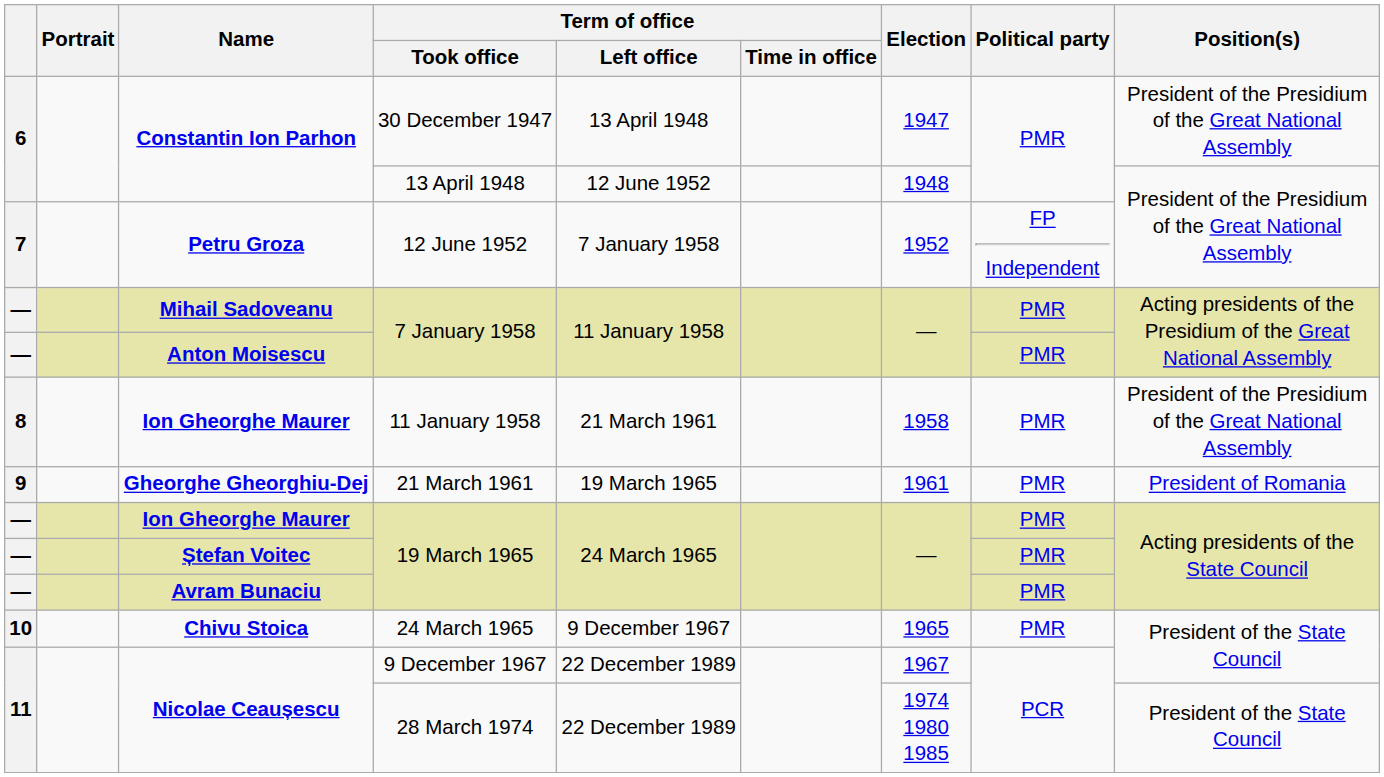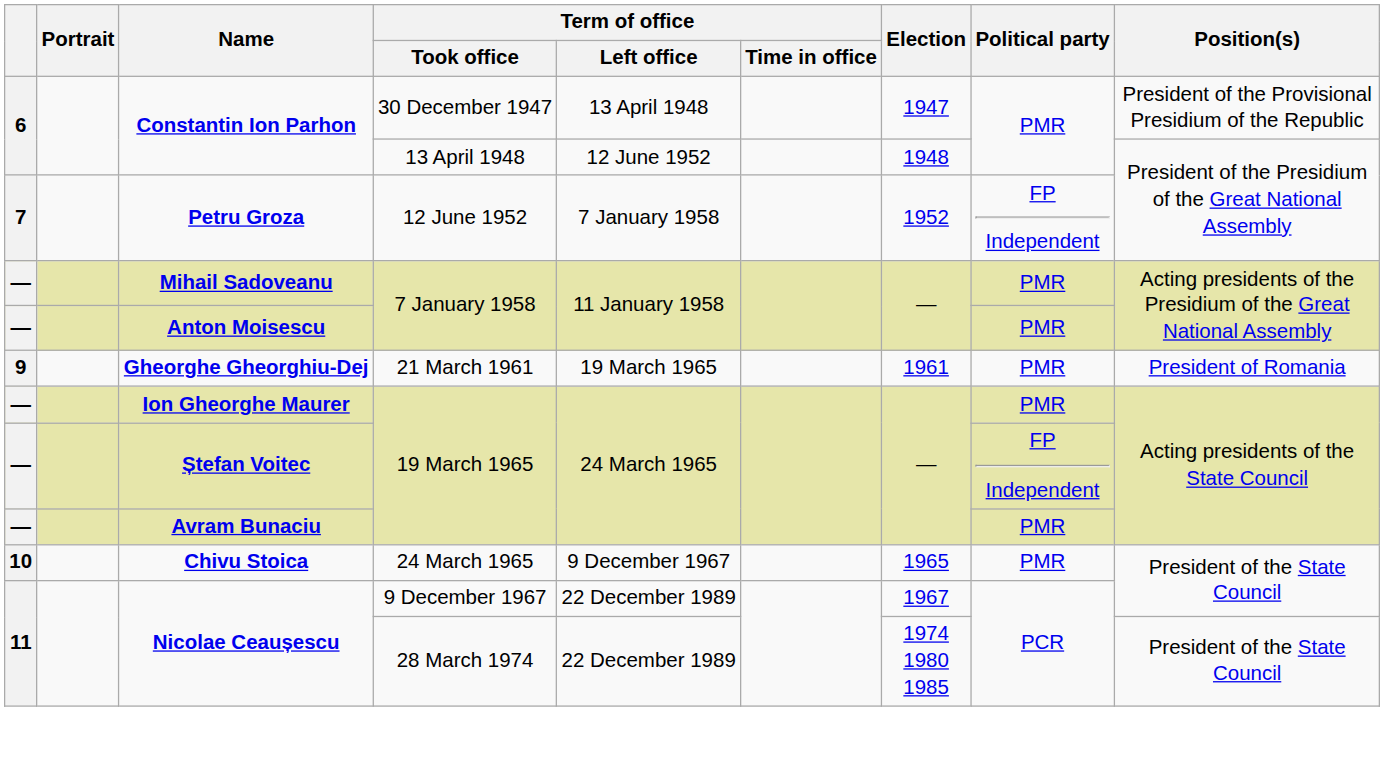(1247, 120) President of the Presidium of the Great National Assembly -> (1247, 107) President of the Provisional Presidium of the Republic
- row: (246, 421)
(1043, 555) PMR -> (1043, 464) FP Independent
